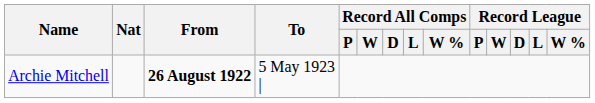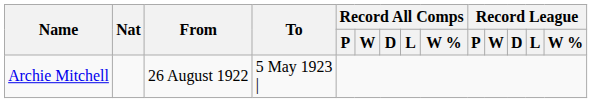(200, 76) bold -> (198, 76) normal
